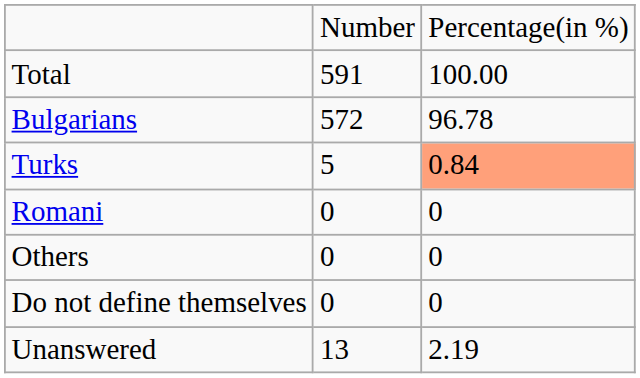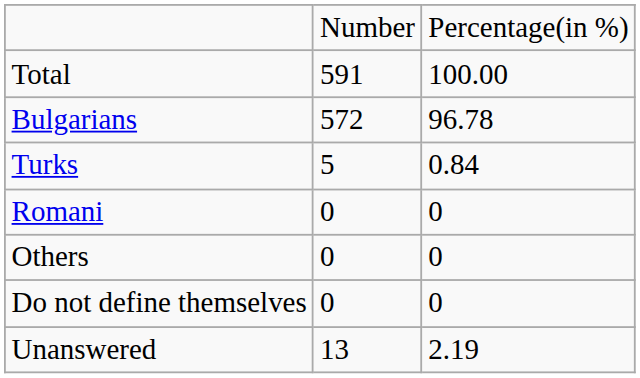(454, 165) lightsalmon background -> (454, 165) no background
